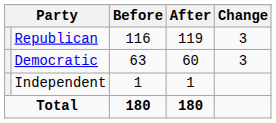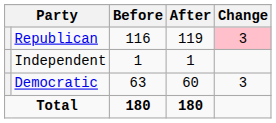(243, 39) no background -> (243, 39) pink background
rows swapped: (56, 61) <-> (60, 84)
